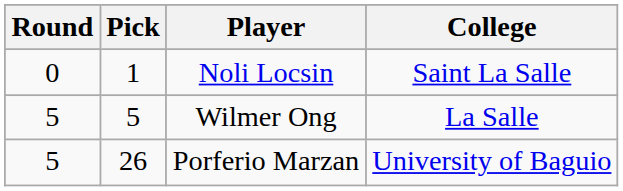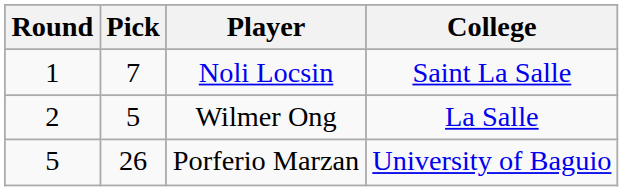(52, 71) 0 -> (52, 71) 1
(133, 71) 1 -> (133, 71) 7
(52, 116) 5 -> (52, 116) 2
